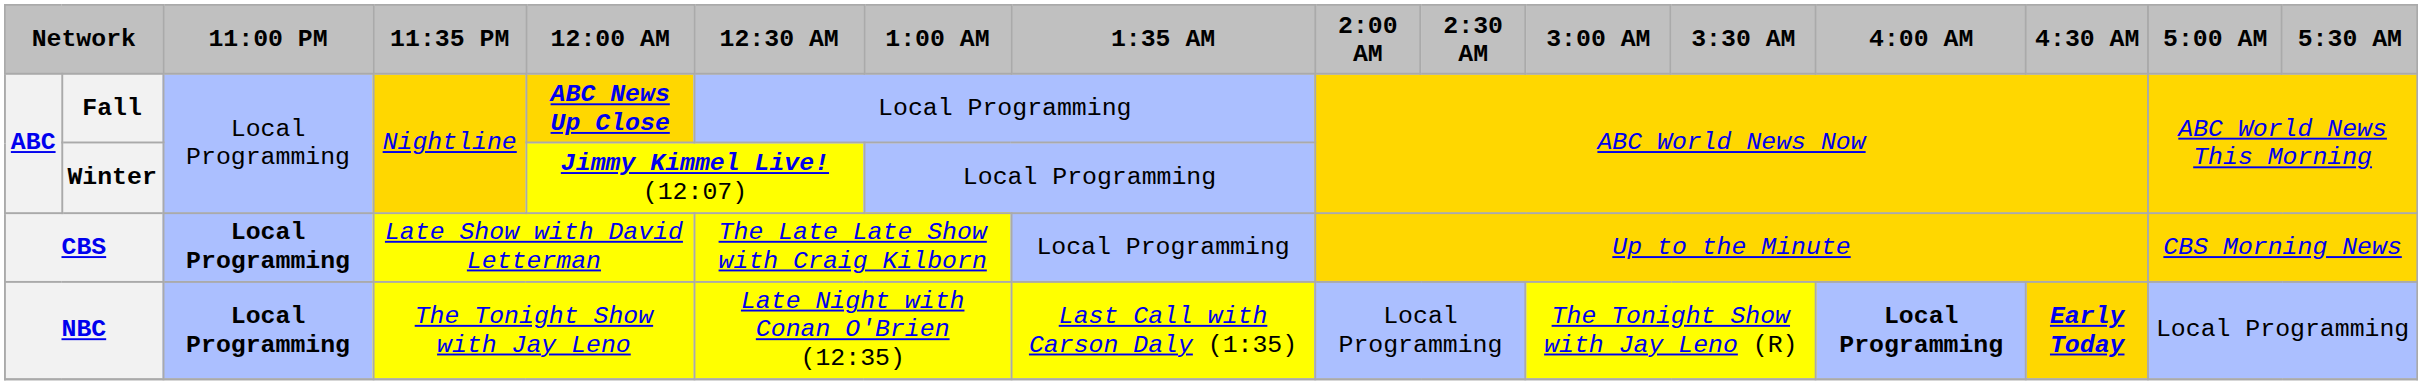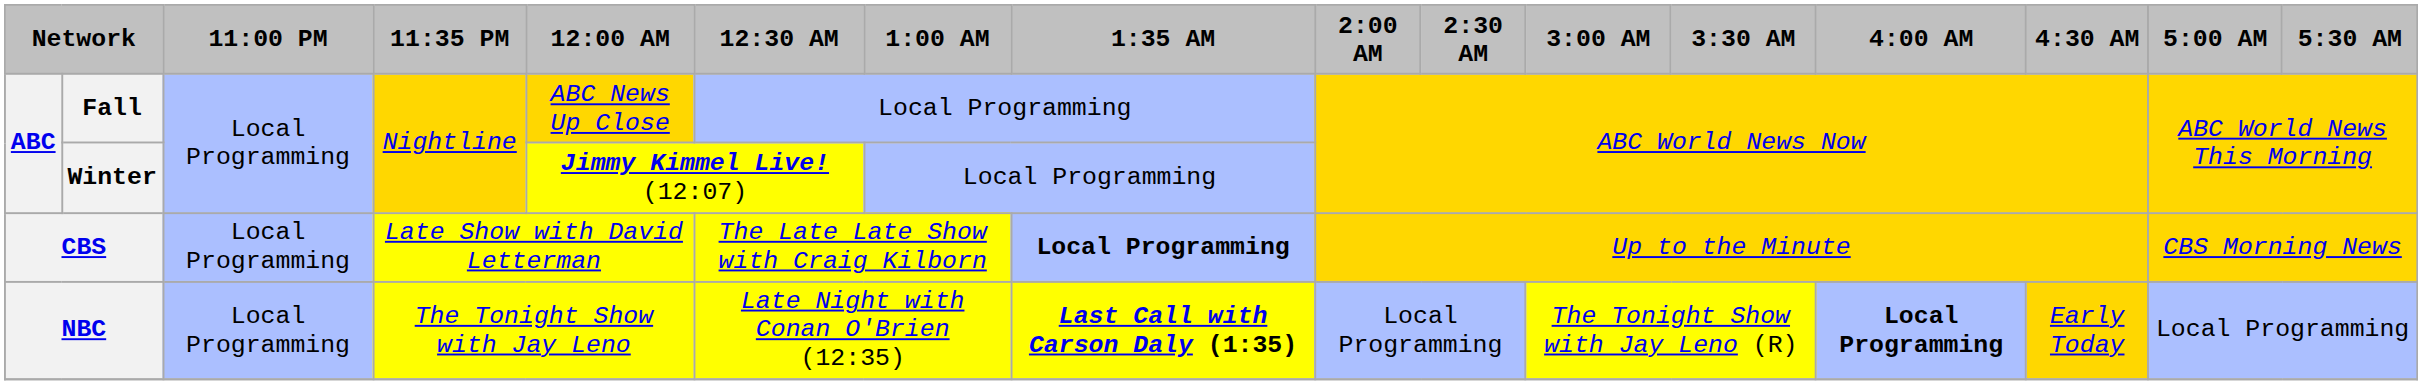(610, 109) bold -> (610, 109) normal
(268, 247) bold -> (268, 247) normal
(1163, 247) normal -> (1163, 247) bold
(268, 330) bold -> (268, 330) normal
(1163, 330) normal -> (1163, 330) bold
(2087, 330) bold -> (2087, 330) normal
